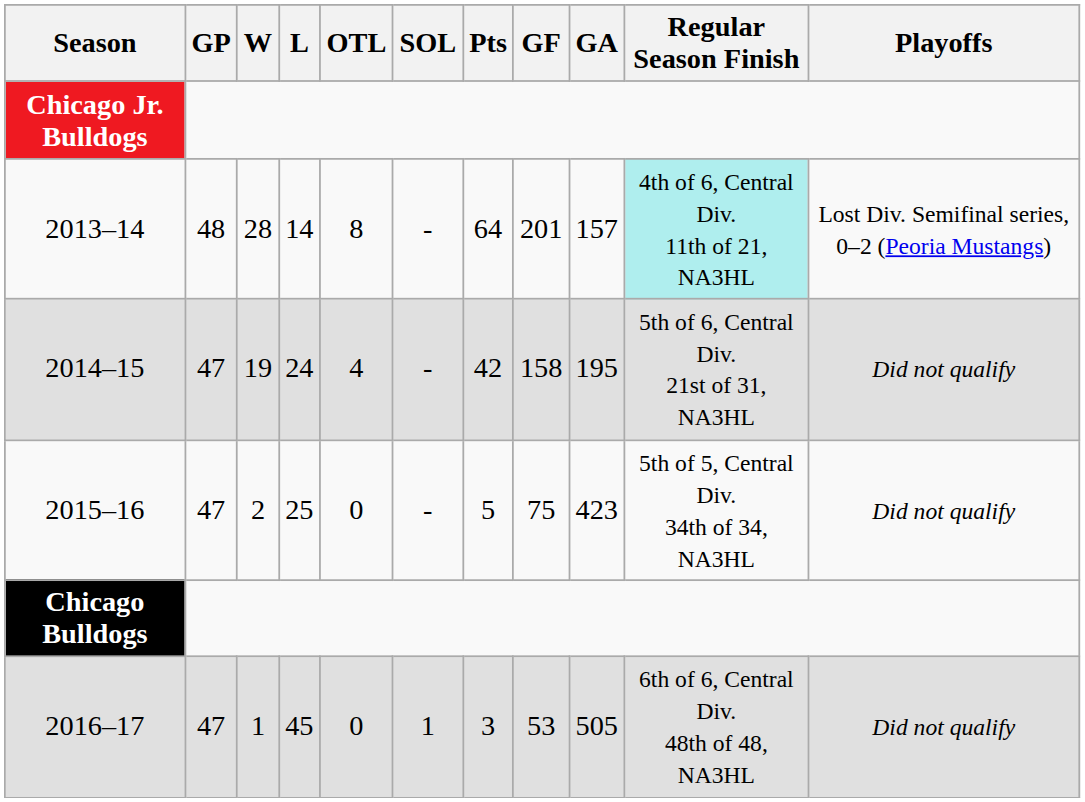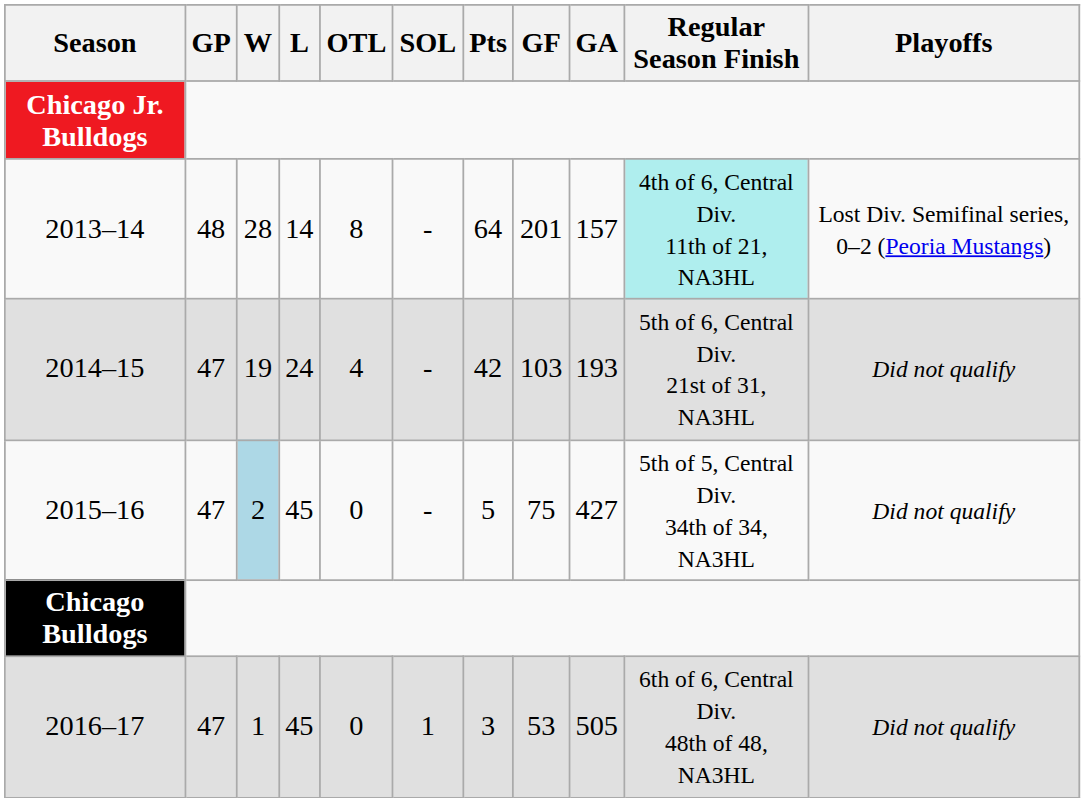(541, 368) 158 -> (541, 368) 103
(597, 368) 195 -> (597, 368) 193
(258, 509) no background -> (258, 509) lightblue background
(299, 509) 25 -> (299, 509) 45
(597, 509) 423 -> (597, 509) 427
